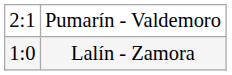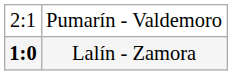(22, 53) normal -> (23, 53) bold
